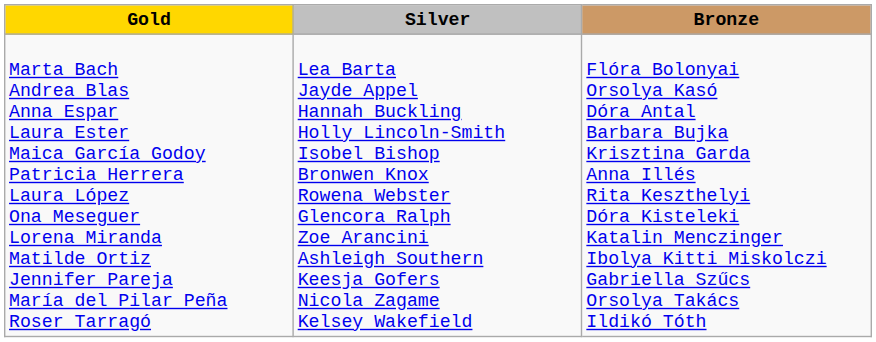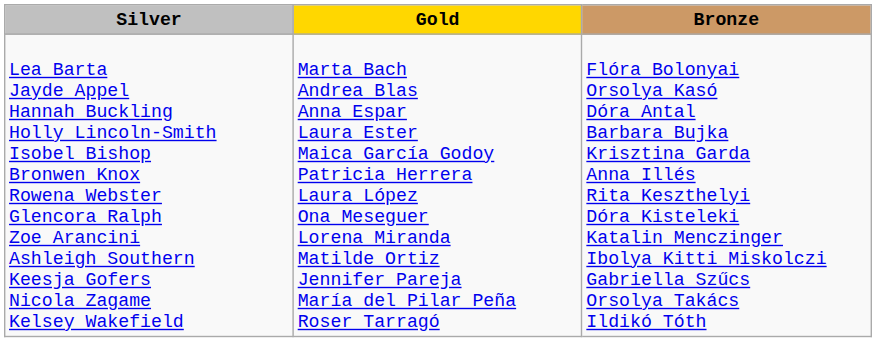columns swapped: (149, 20) <-> (438, 20)
